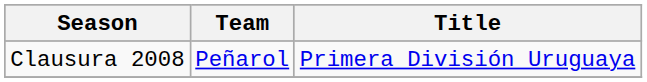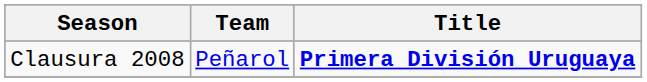(468, 60) normal -> (468, 60) bold
